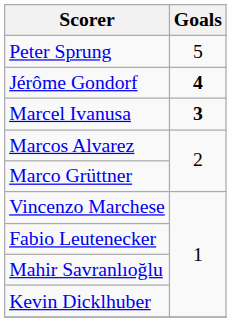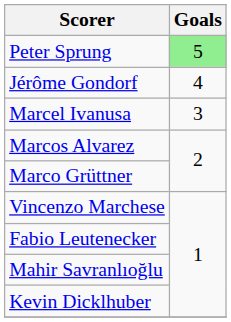(198, 51) no background -> (198, 51) lightgreen background
(198, 82) bold -> (198, 82) normal
(198, 113) bold -> (198, 113) normal
